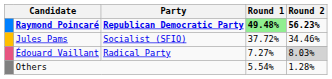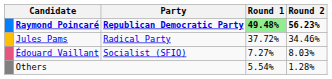(145, 40) Socialist (SFIO) -> (137, 40) Radical Party
(137, 54) Radical Party -> (145, 54) Socialist (SFIO)
(301, 54) lightgrey background -> (301, 54) no background
